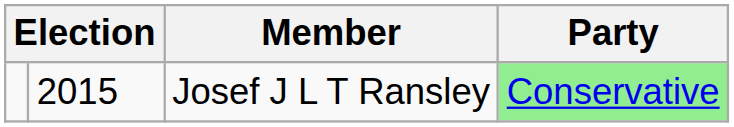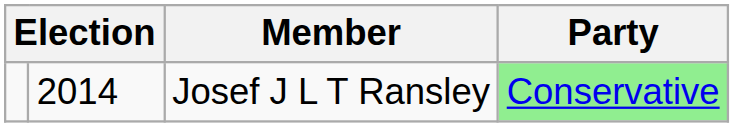(77, 91) 2015 -> (77, 91) 2014
